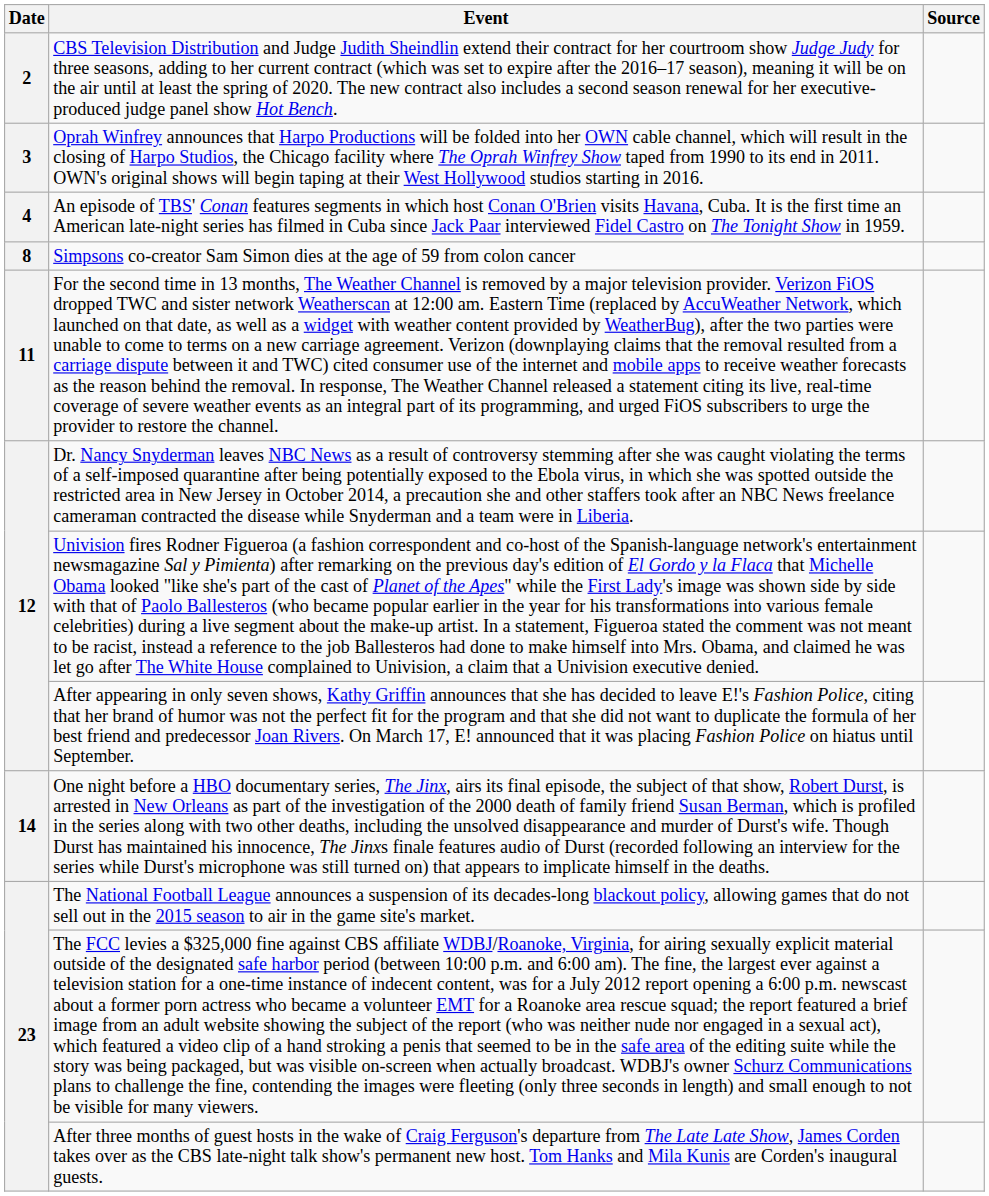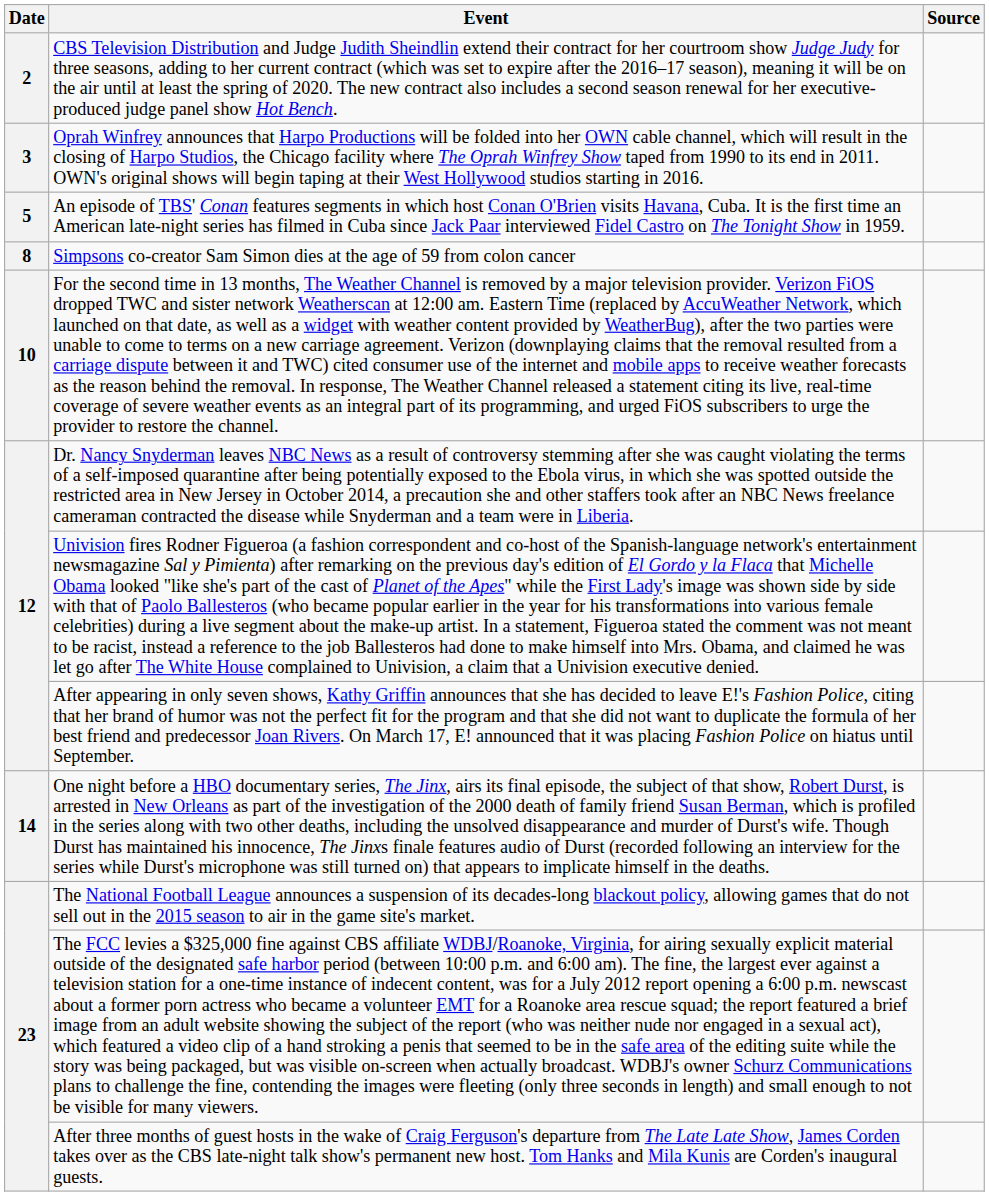(27, 216) 4 -> (27, 216) 5
(27, 355) 11 -> (27, 355) 10
